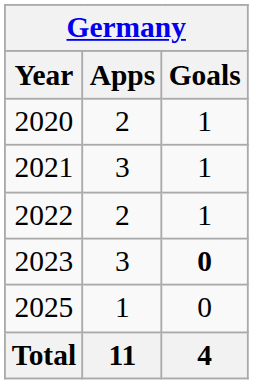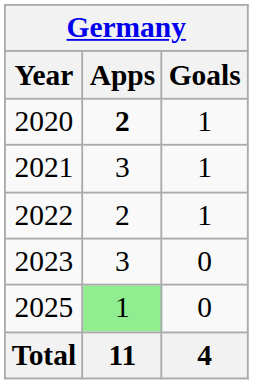(122, 121) normal -> (122, 121) bold
(205, 261) bold -> (205, 261) normal
(122, 307) no background -> (122, 307) lightgreen background
